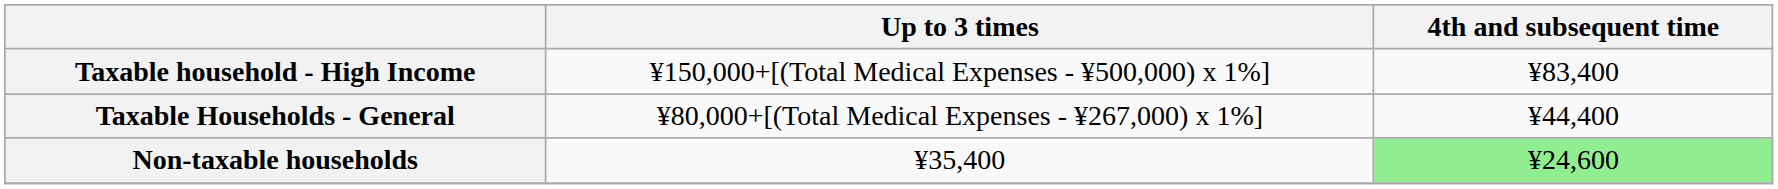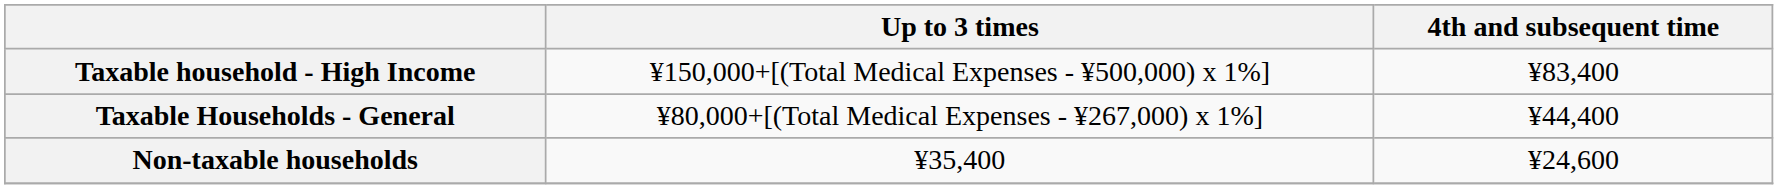(1573, 159) lightgreen background -> (1573, 159) no background
